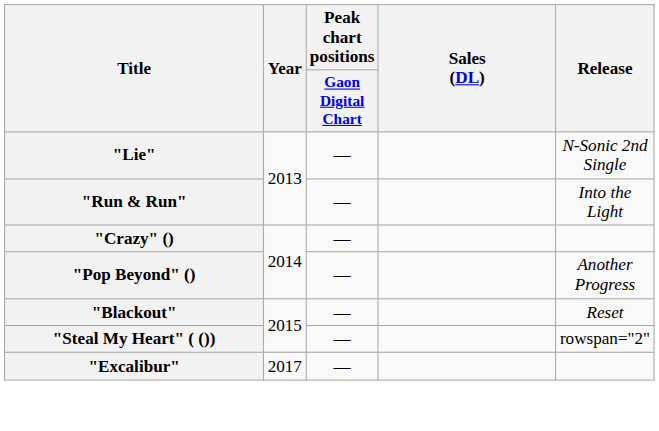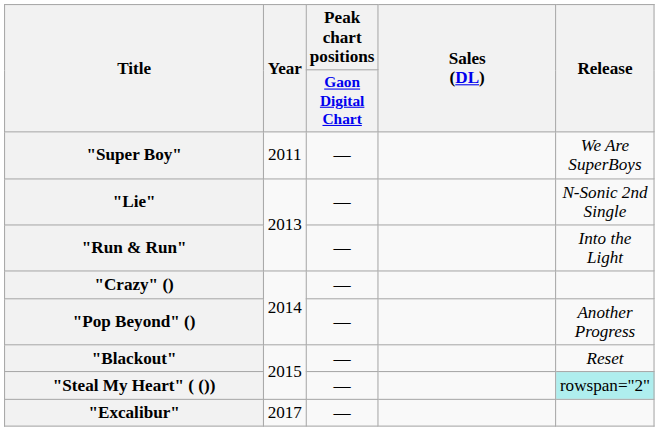+ row: (134, 155)
(605, 339) no background -> (605, 385) paleturquoise background
